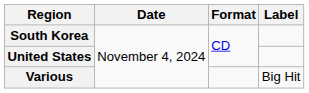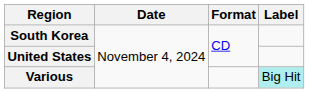(281, 77) no background -> (281, 77) paleturquoise background
